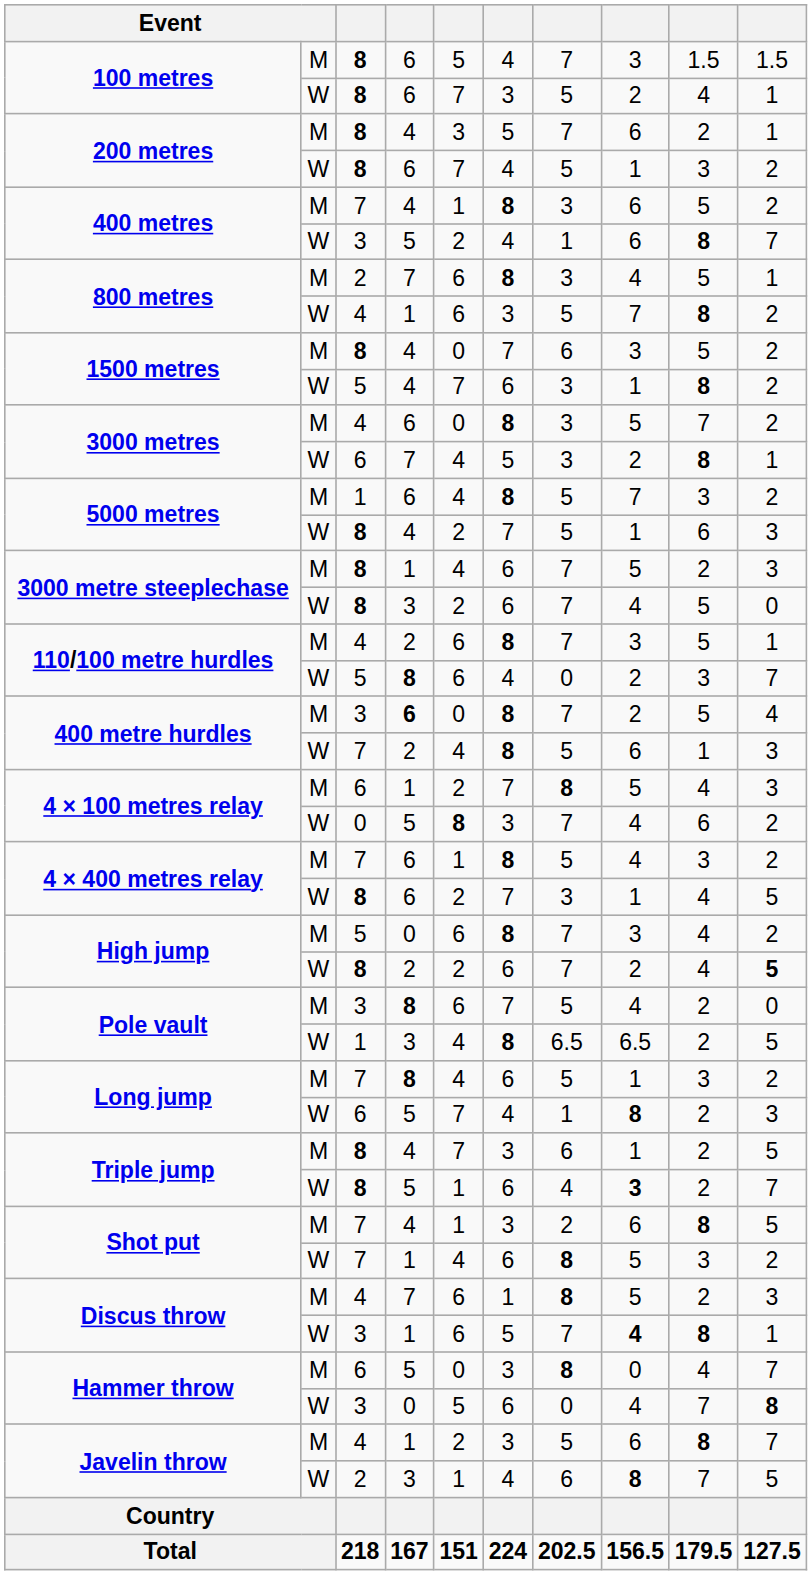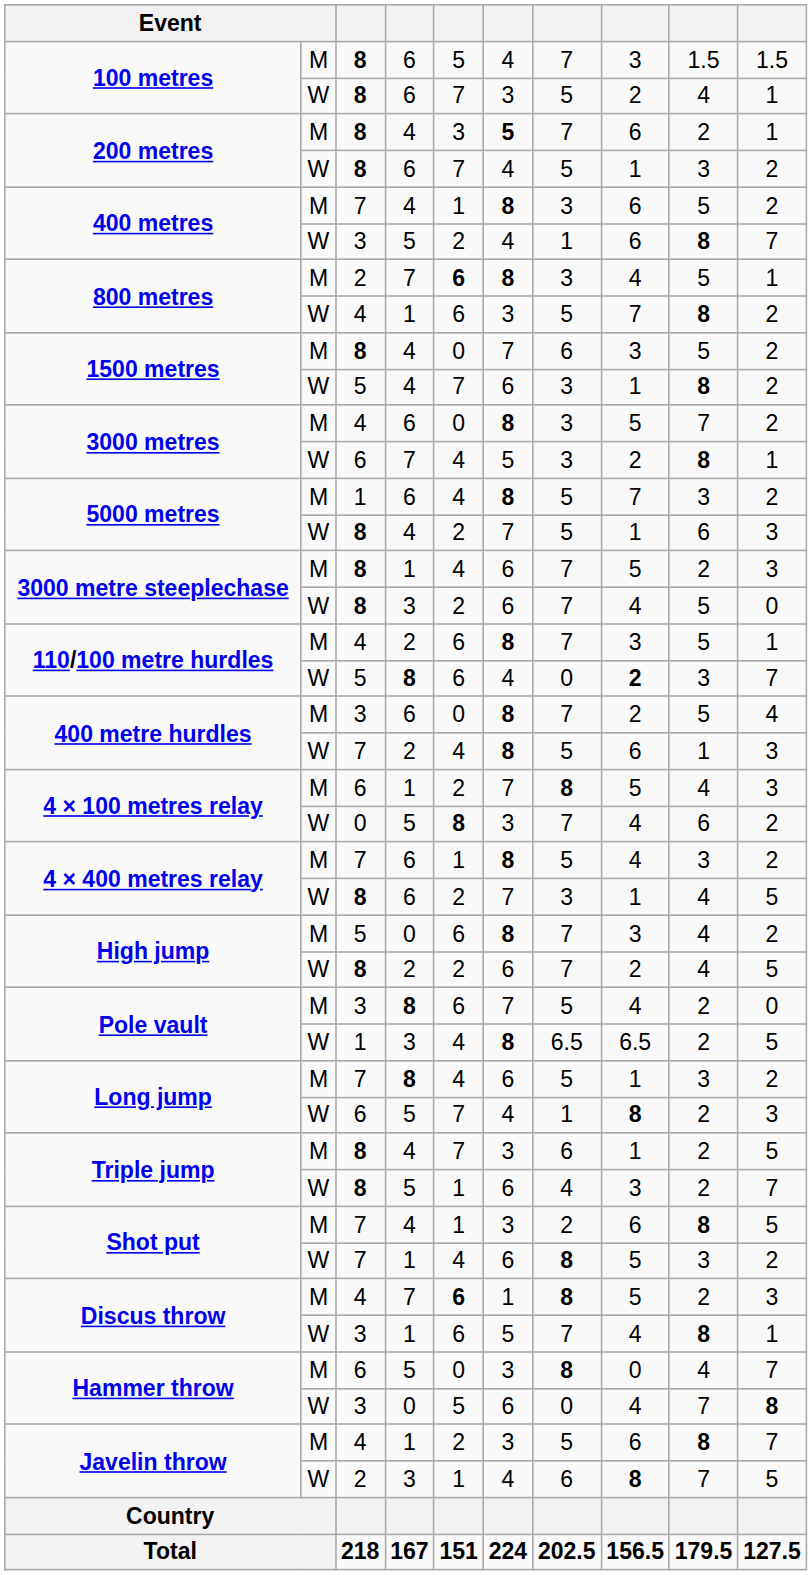(508, 133) normal -> (508, 133) bold
(459, 278) normal -> (459, 278) bold
(635, 679) normal -> (635, 679) bold
(409, 715) bold -> (409, 715) normal
(772, 970) bold -> (772, 970) normal
(635, 1188) bold -> (635, 1188) normal
(459, 1297) normal -> (459, 1297) bold
(635, 1334) bold -> (635, 1334) normal
